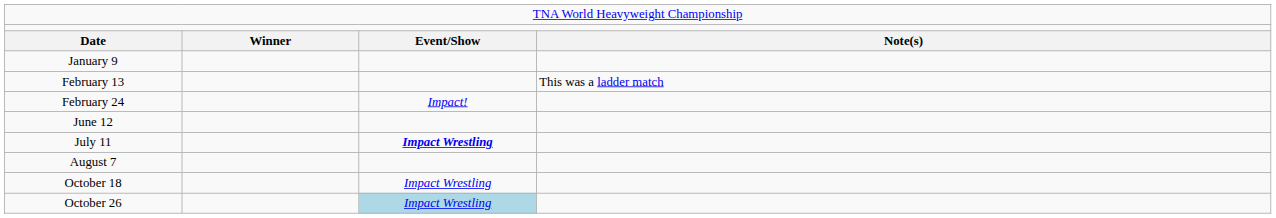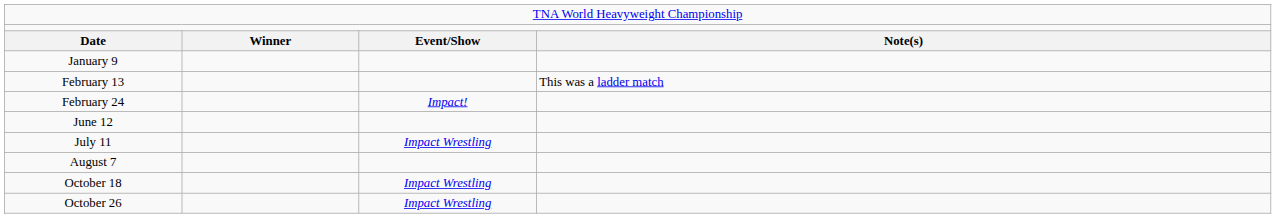(448, 142) bold -> (448, 142) normal
(448, 203) lightblue background -> (448, 203) no background
